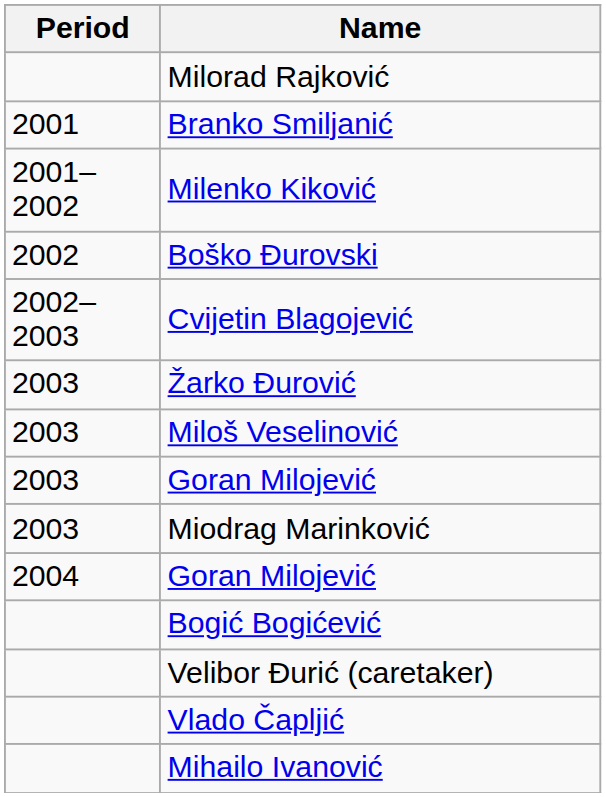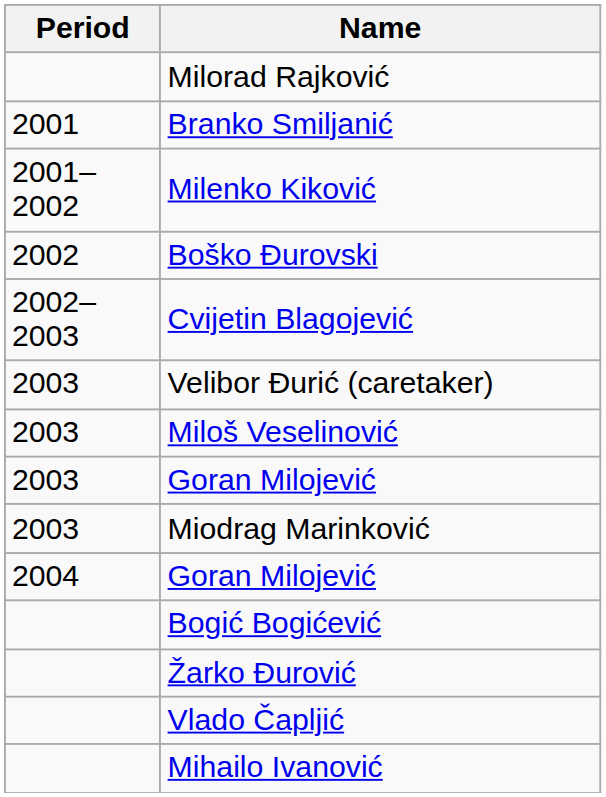(262, 384) Žarko Đurović -> (331, 384) Velibor Đurić (caretaker)
(331, 672) Velibor Đurić (caretaker) -> (262, 672) Žarko Đurović
